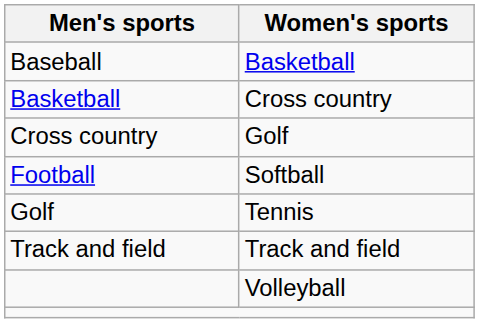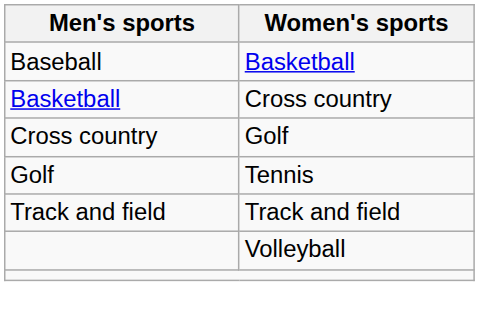- row: (284, 174)
